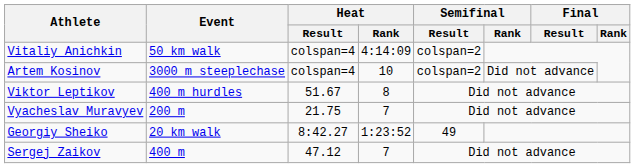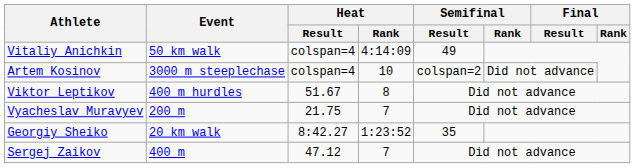(449, 52) colspan=2 -> (449, 52) 49
(449, 132) 49 -> (449, 132) 35
